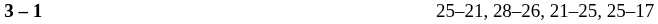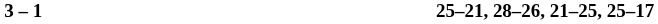(545, 10) normal -> (545, 10) bold
